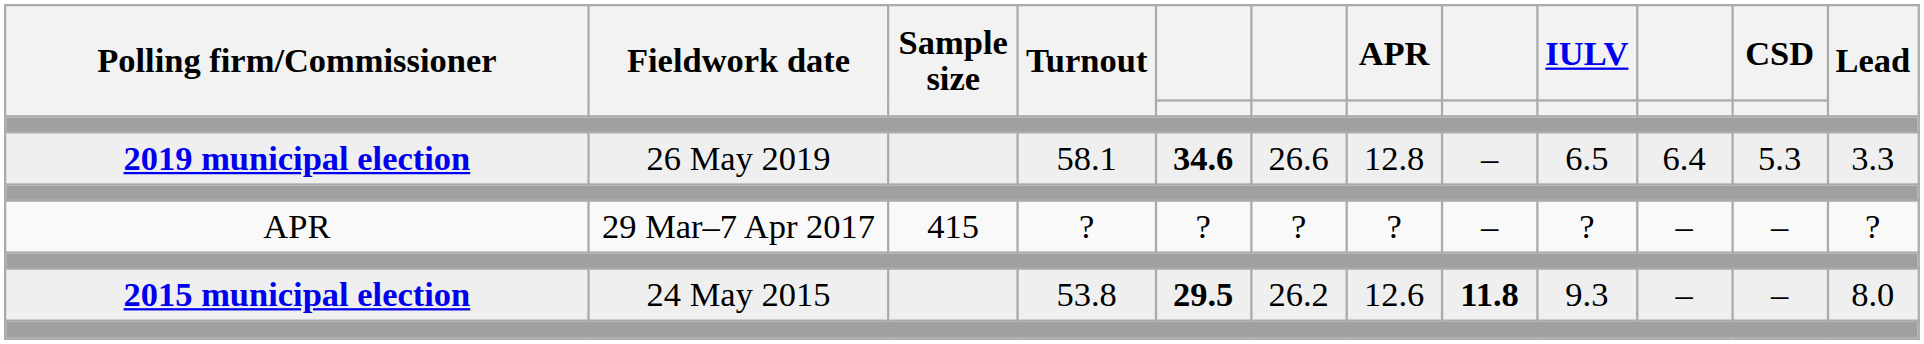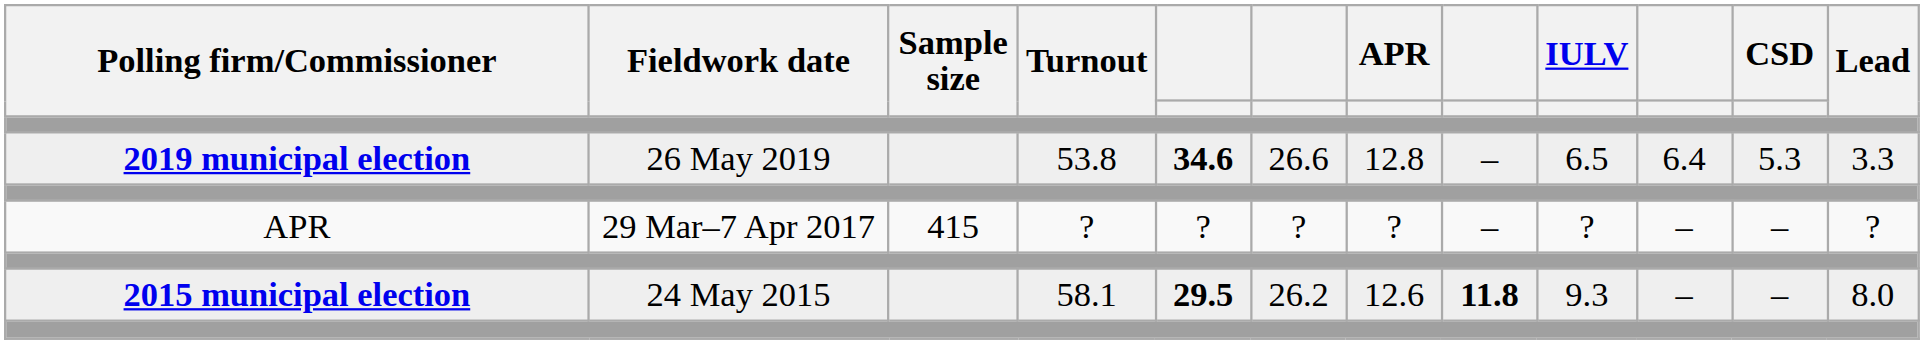(1087, 158) 58.1 -> (1087, 158) 53.8
(1087, 295) 53.8 -> (1087, 295) 58.1
